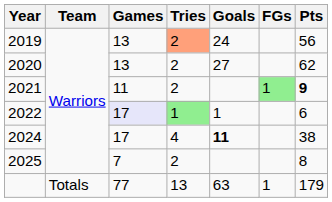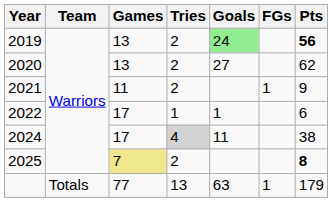(175, 40) lightsalmon background -> (175, 40) no background
(221, 40) no background -> (221, 40) lightgreen background
(307, 40) normal -> (307, 40) bold
(266, 88) lightgreen background -> (266, 88) no background
(303, 88) bold -> (303, 88) normal
(121, 112) lavender background -> (121, 112) no background
(175, 112) lightgreen background -> (175, 112) no background
(175, 137) no background -> (175, 137) lightgrey background
(221, 137) bold -> (221, 137) normal
(117, 161) no background -> (117, 161) khaki background
(303, 161) normal -> (303, 161) bold
